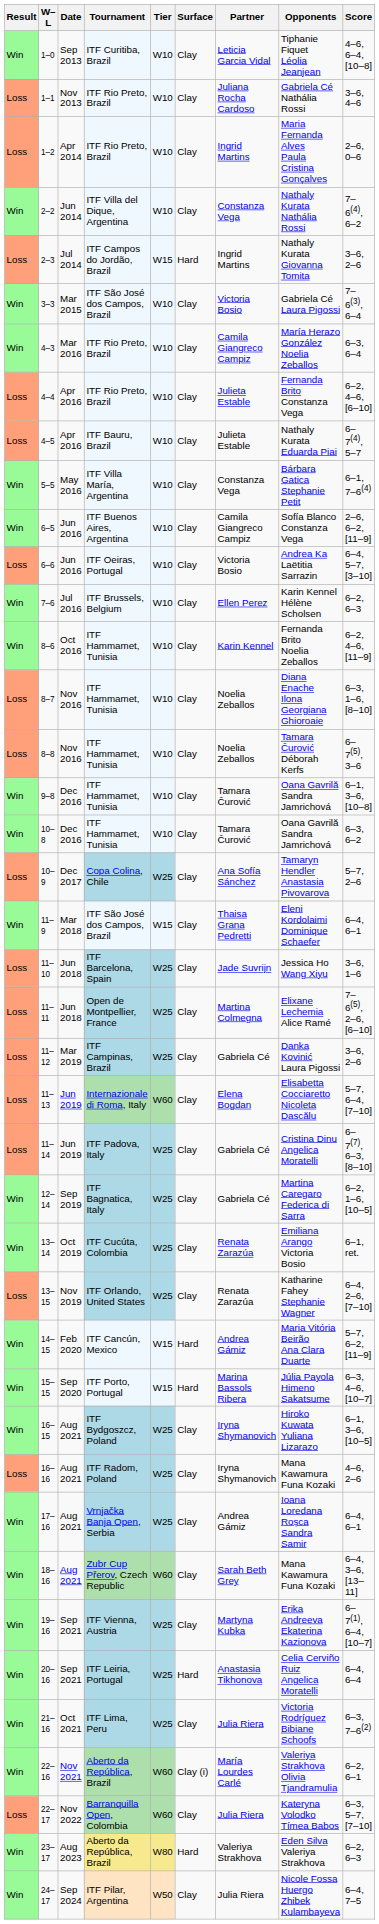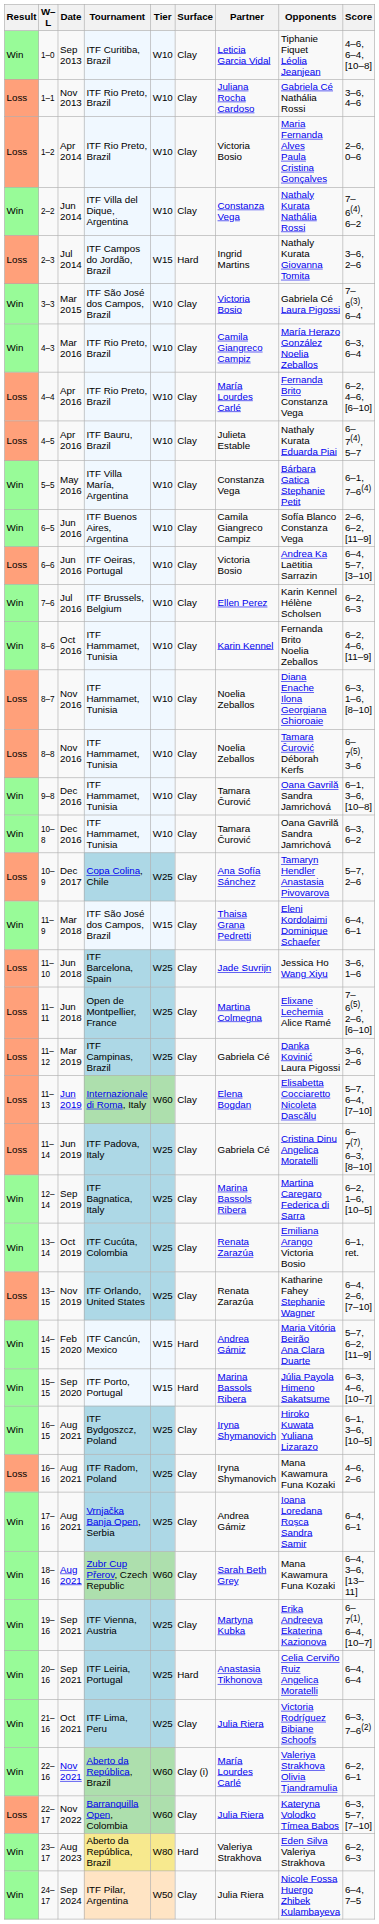(234, 152) Ingrid Martins -> (234, 152) Victoria Bosio
(234, 396) Julieta Estable -> (235, 396) María Lourdes Carlé
(244, 1199) Gabriela Cé -> (235, 1199) Marina Bassols Ribera
